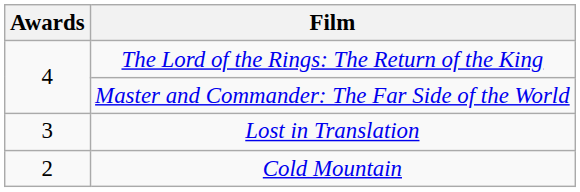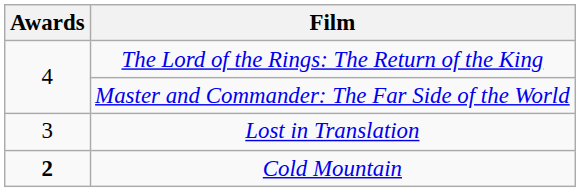(47, 167) normal -> (47, 167) bold
